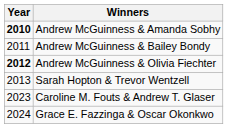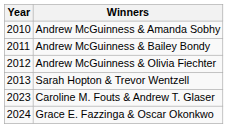(19, 30) bold -> (19, 30) normal
(19, 64) bold -> (19, 64) normal
